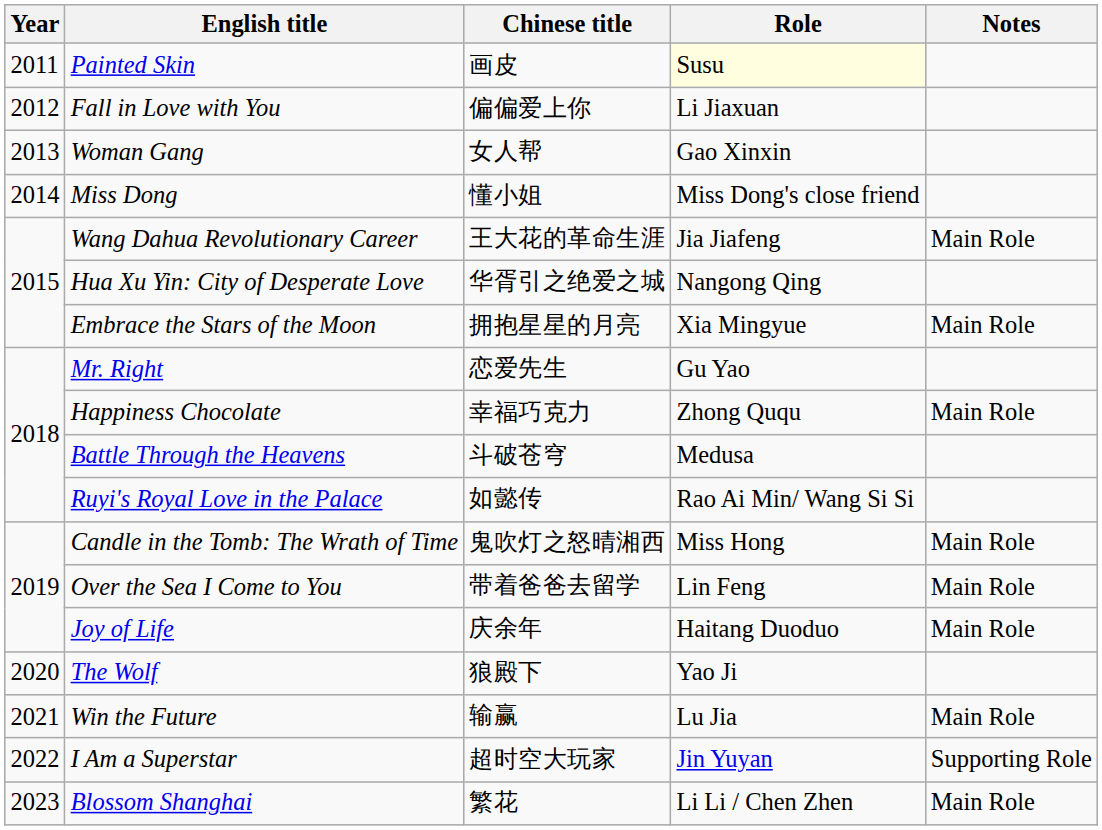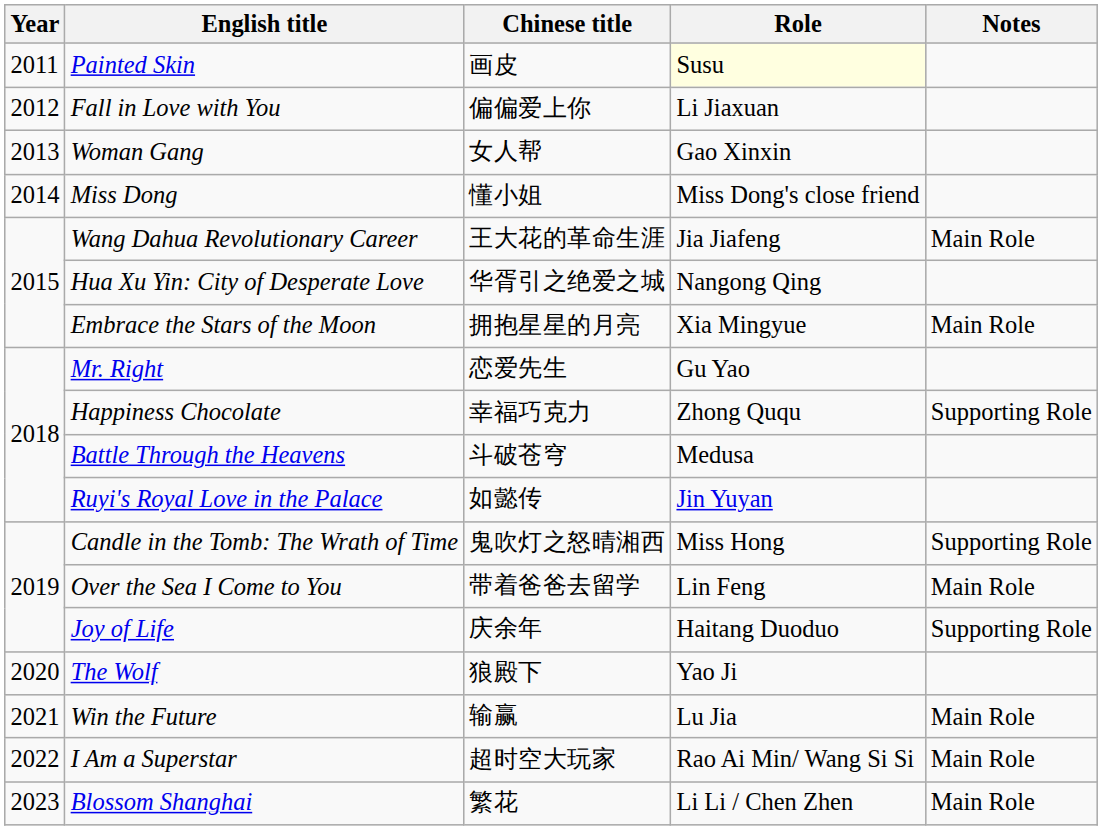(983, 412) Main Role -> (1011, 412) Supporting Role
(795, 499) Rao Ai Min/ Wang Si Si -> (725, 499) Jin Yuyan
(983, 542) Main Role -> (1011, 542) Supporting Role
(983, 629) Main Role -> (1011, 629) Supporting Role
(725, 759) Jin Yuyan -> (795, 759) Rao Ai Min/ Wang Si Si
(1011, 759) Supporting Role -> (983, 759) Main Role
